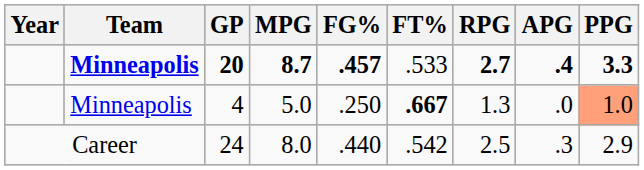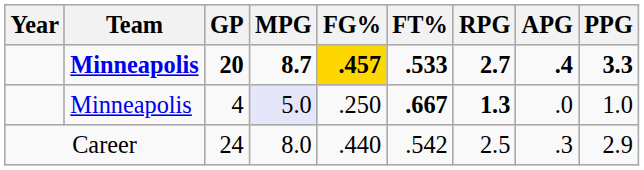(360, 64) no background -> (360, 64) gold background
(426, 64) normal -> (426, 64) bold
(296, 104) no background -> (296, 104) lavender background
(495, 104) normal -> (495, 104) bold
(618, 104) lightsalmon background -> (618, 104) no background
